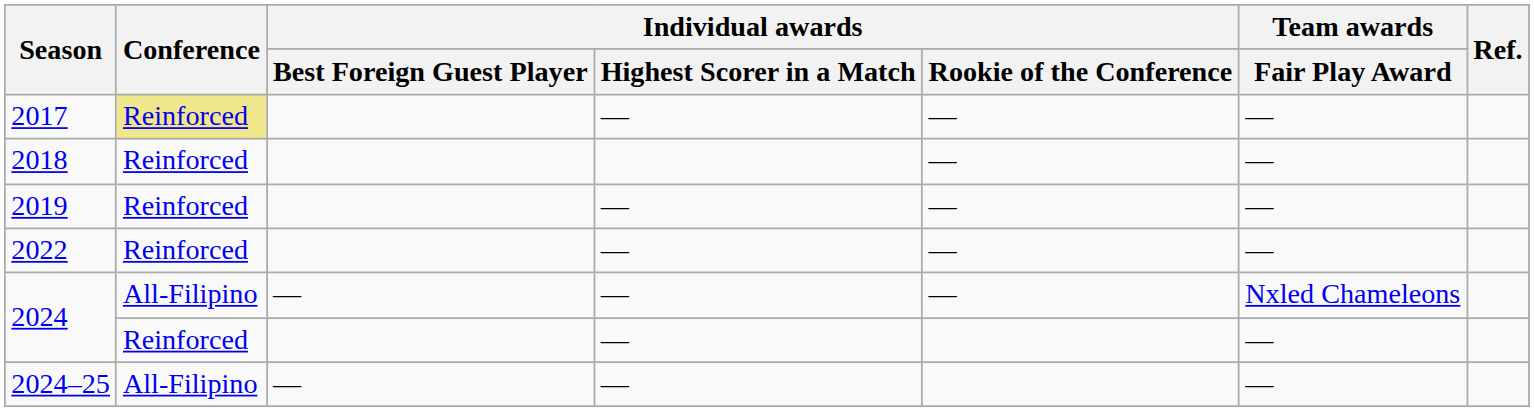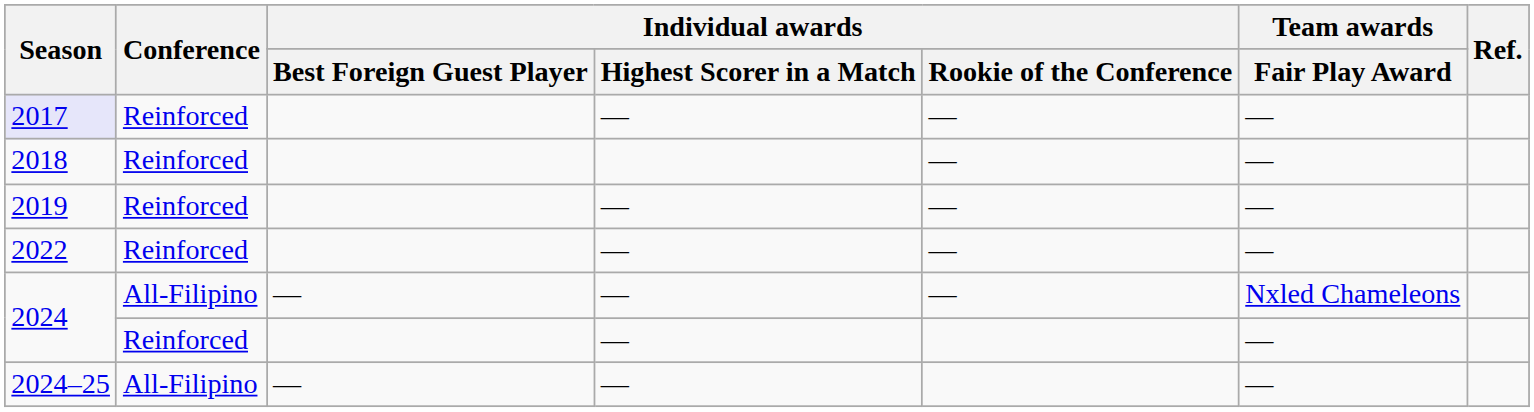(40, 116) no background -> (40, 116) lavender background
(185, 116) khaki background -> (185, 116) no background
